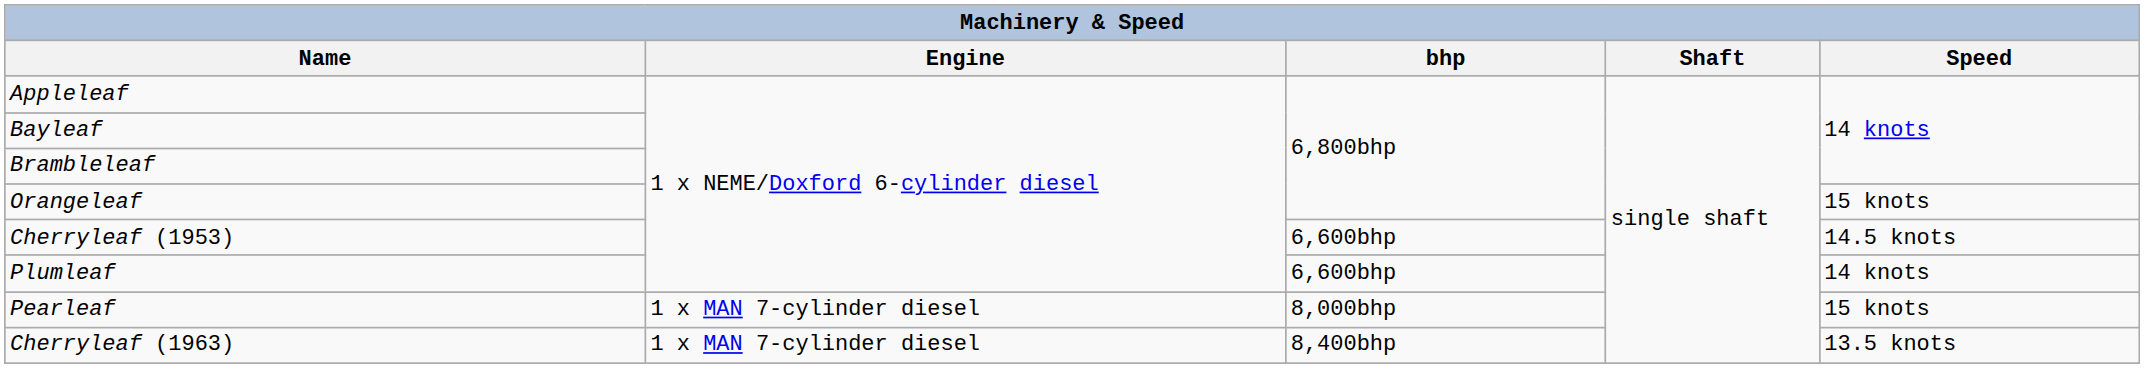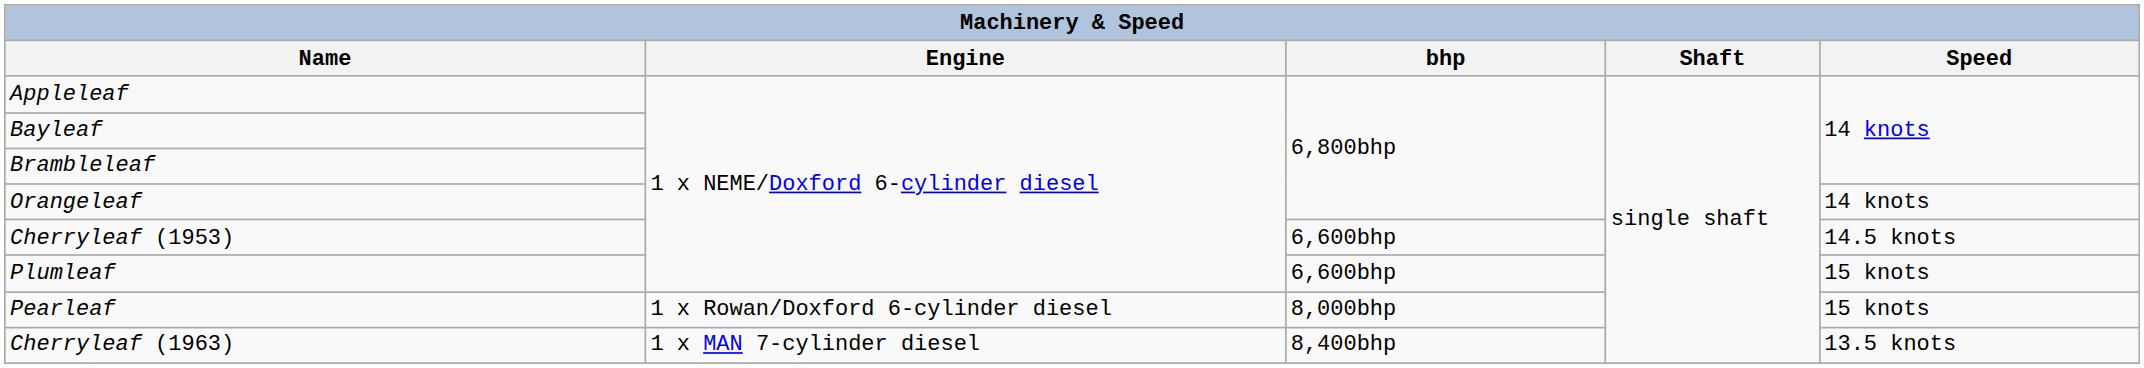(1877, 202) 15 knots -> (1877, 202) 14 knots
(1877, 273) 14 knots -> (1877, 273) 15 knots
(815, 309) 1 x MAN 7-cylinder diesel -> (881, 309) 1 x Rowan/Doxford 6-cylinder diesel
